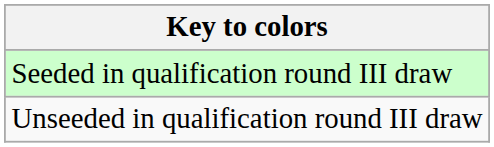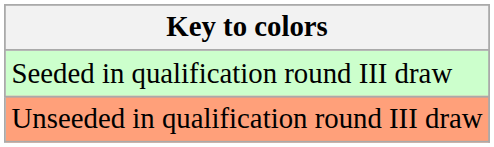(247, 118) no background -> (247, 118) lightsalmon background
